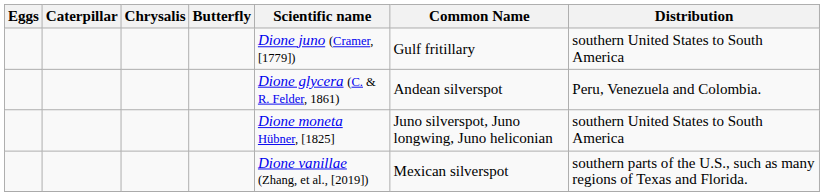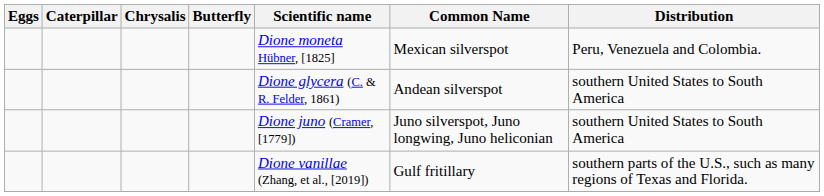(316, 48) Dione juno (Cramer, [1779]) -> (300, 48) Dione moneta Hübner, [1825]
(434, 48) Gulf fritillary -> (451, 48) Mexican silverspot
(668, 48) southern United States to South America -> (667, 48) Peru, Venezuela and Colombia.
(667, 89) Peru, Venezuela and Colombia. -> (668, 89) southern United States to South America
(300, 130) Dione moneta Hübner, [1825] -> (316, 130) Dione juno (Cramer, [1779])
(451, 171) Mexican silverspot -> (434, 171) Gulf fritillary
